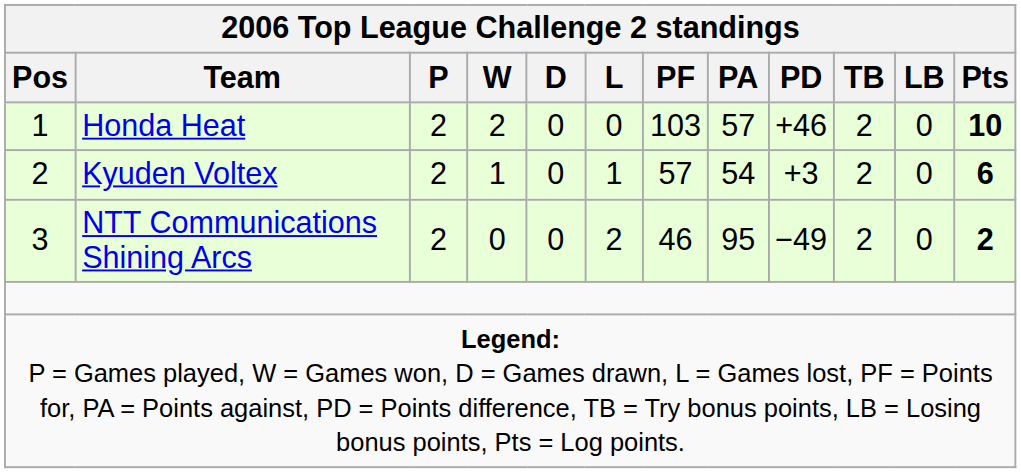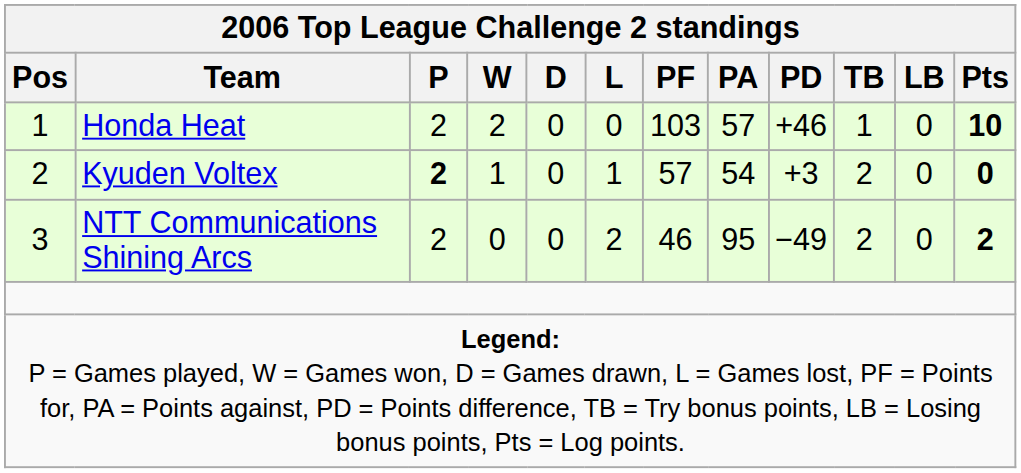(864, 125) 2 -> (864, 125) 1
(439, 174) normal -> (439, 174) bold
(985, 174) 6 -> (985, 174) 0
